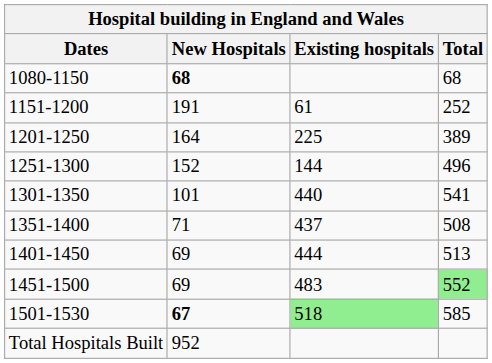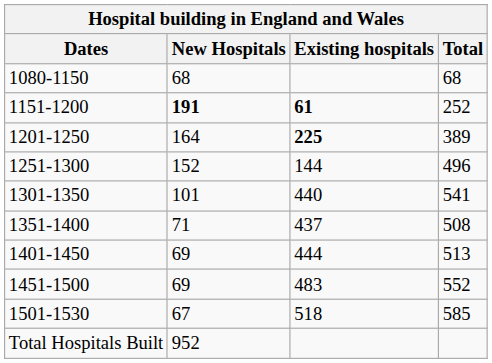(181, 78) bold -> (181, 78) normal
(186, 107) normal -> (186, 107) bold
(304, 107) normal -> (304, 107) bold
(308, 136) normal -> (308, 136) bold
(457, 284) lightgreen background -> (457, 284) no background
(181, 313) bold -> (181, 313) normal
(308, 313) lightgreen background -> (308, 313) no background
